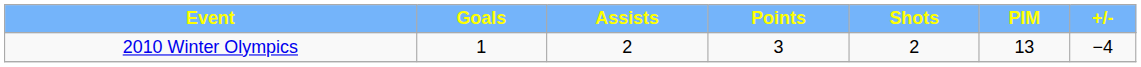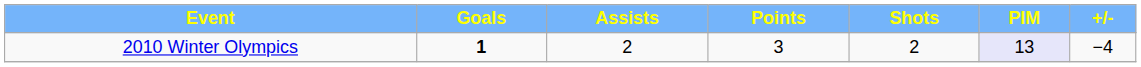(481, 47) normal -> (481, 47) bold
(1024, 47) no background -> (1024, 47) lavender background
